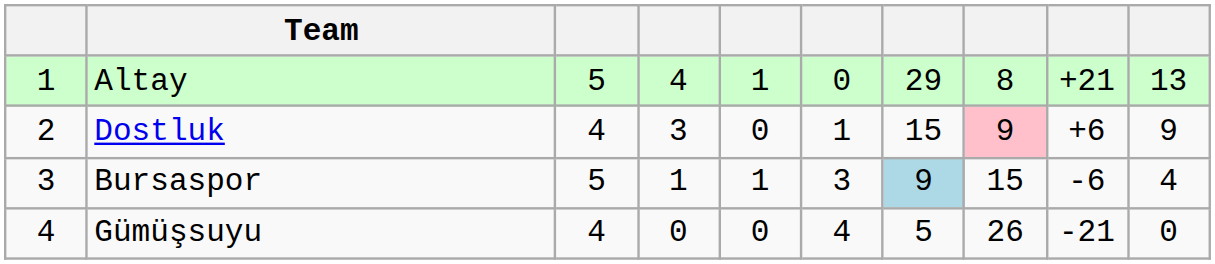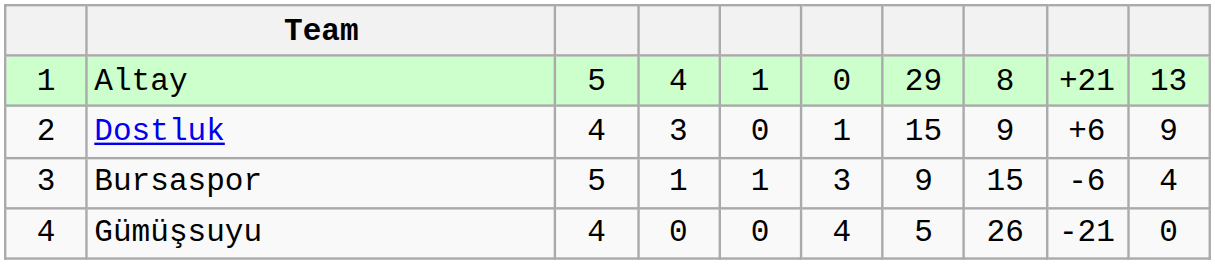(1005, 132) pink background -> (1005, 132) no background
(923, 182) lightblue background -> (923, 182) no background
